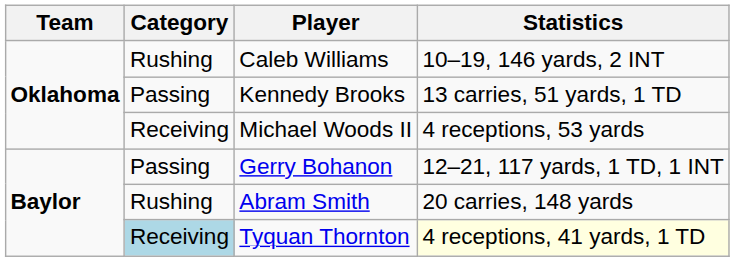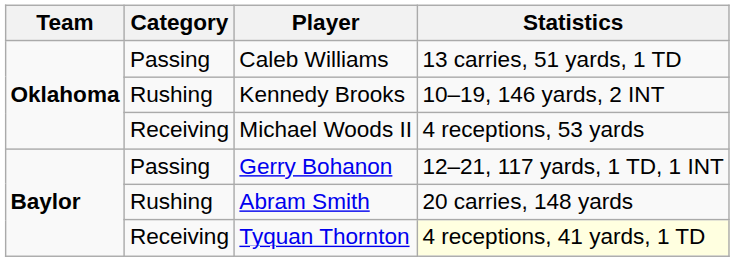(171, 58) Rushing -> (170, 58) Passing
(543, 58) 10–19, 146 yards, 2 INT -> (552, 58) 13 carries, 51 yards, 1 TD
(170, 94) Passing -> (171, 94) Rushing
(552, 94) 13 carries, 51 yards, 1 TD -> (543, 94) 10–19, 146 yards, 2 INT
(179, 237) lightblue background -> (179, 237) no background
